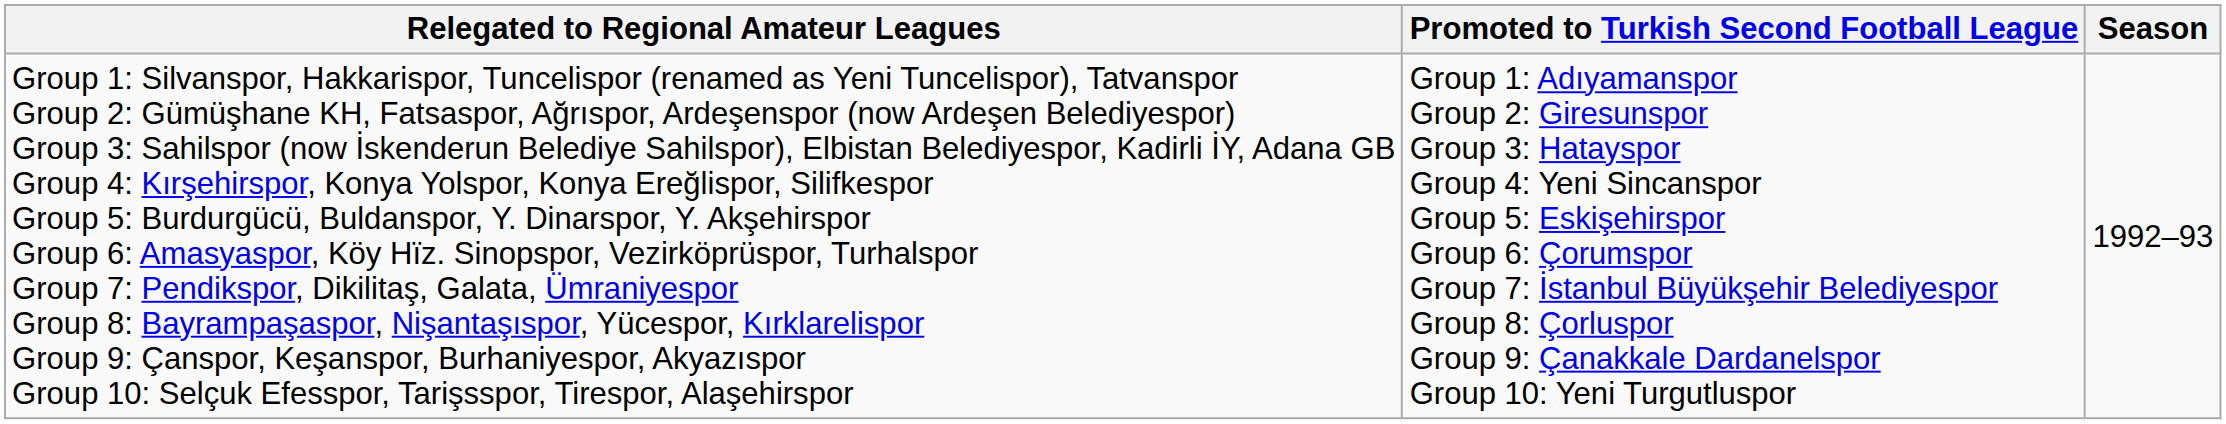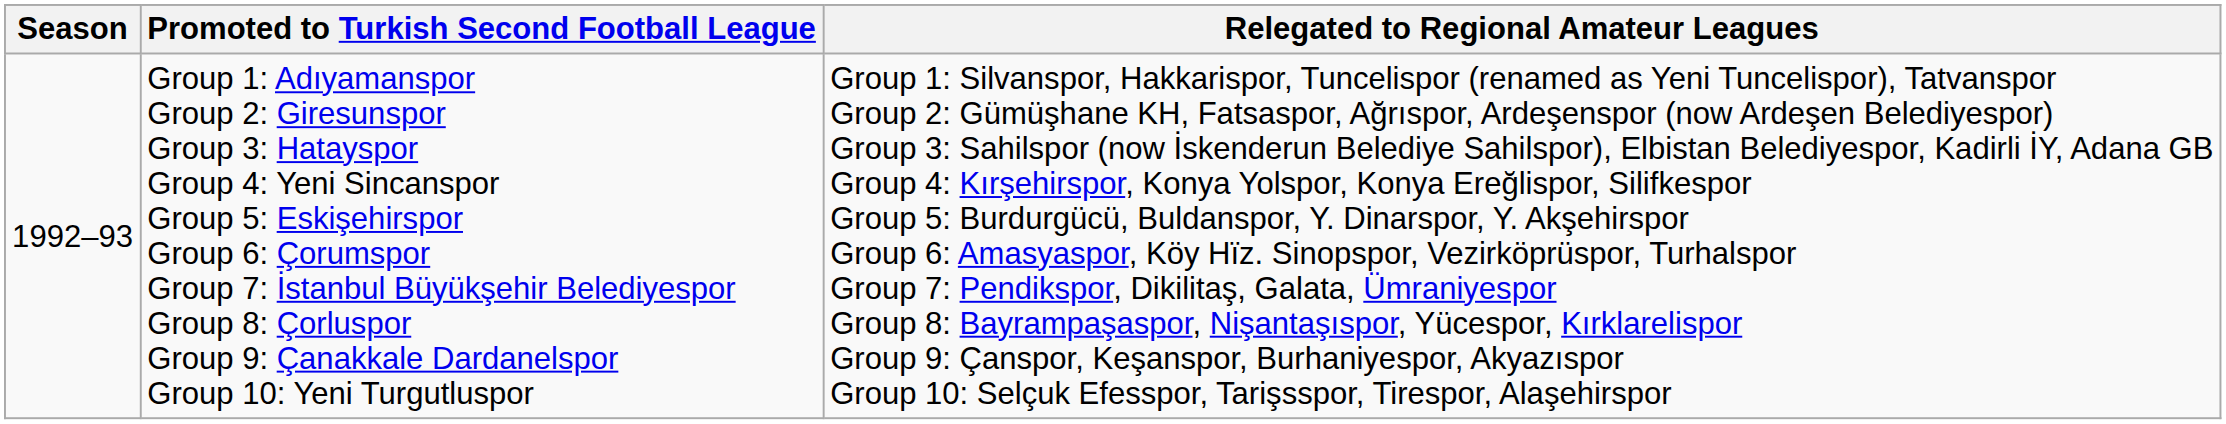columns swapped: (2153, 29) <-> (704, 29)
